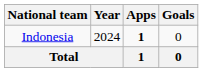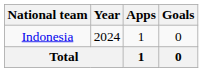(141, 36) bold -> (141, 36) normal
